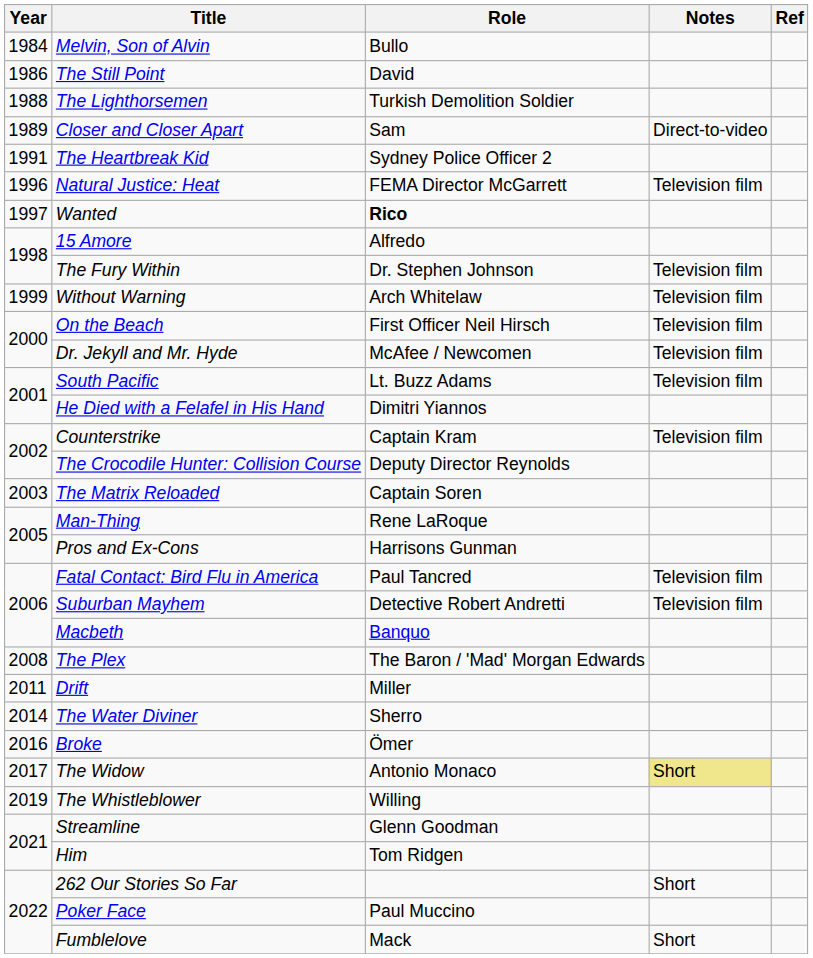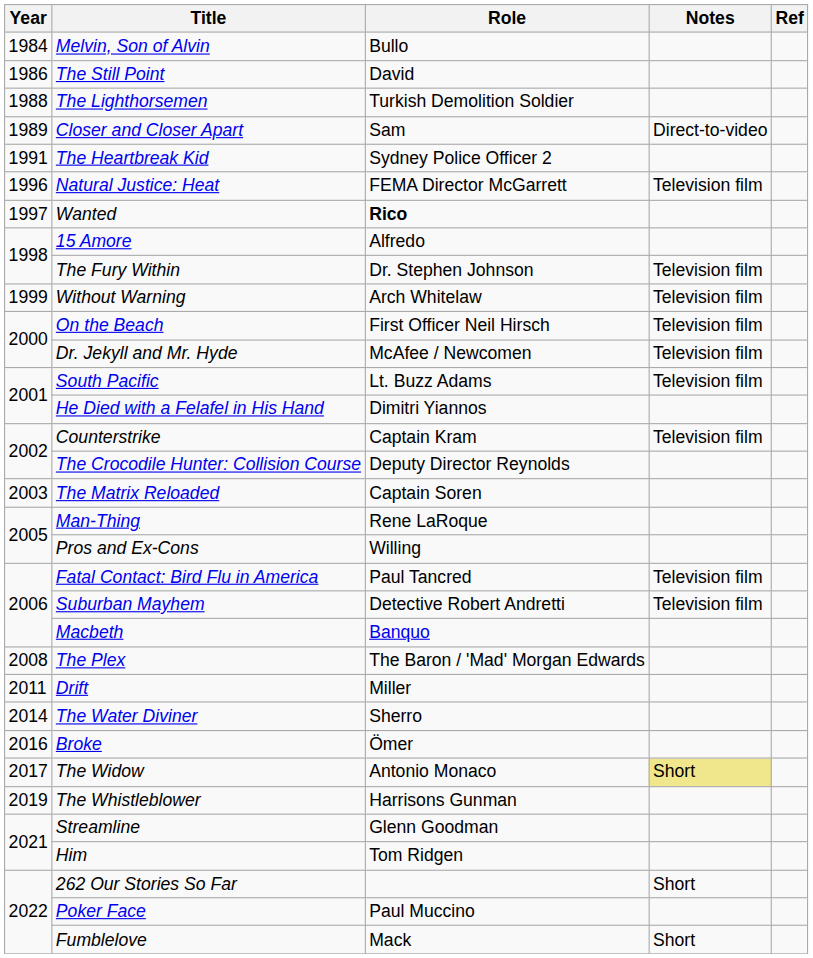(443, 548) Harrisons Gunman -> (395, 548) Willing
(395, 800) Willing -> (443, 800) Harrisons Gunman
